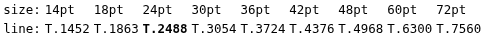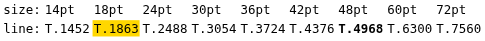(116, 28) no background -> (116, 28) gold background
(165, 28) bold -> (165, 28) normal
(361, 28) normal -> (361, 28) bold
